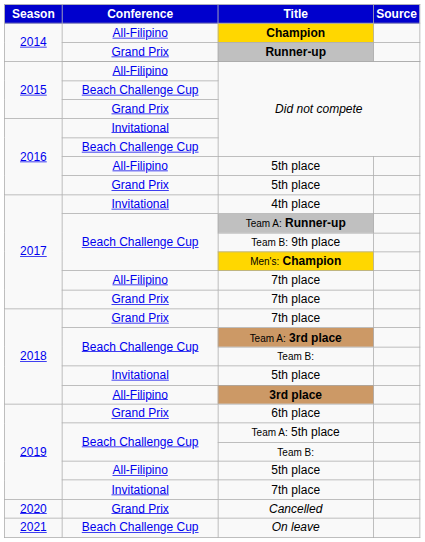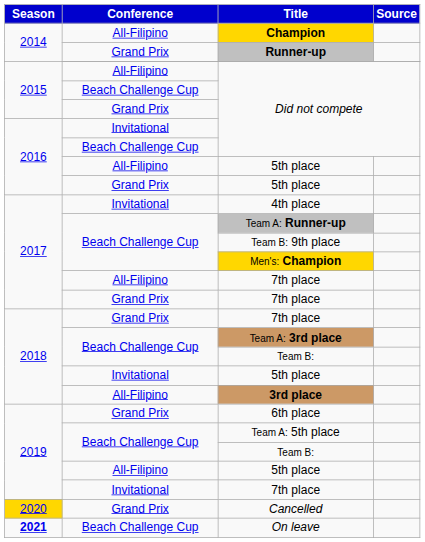(33, 508) no background -> (33, 508) gold background
(33, 527) normal -> (33, 527) bold
